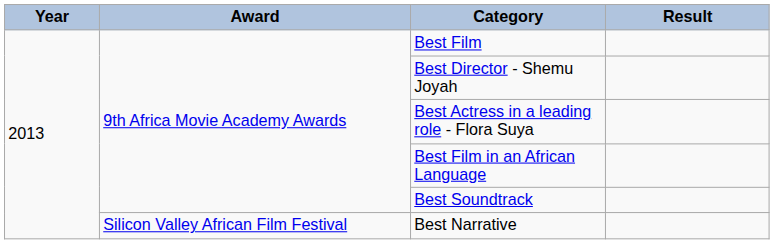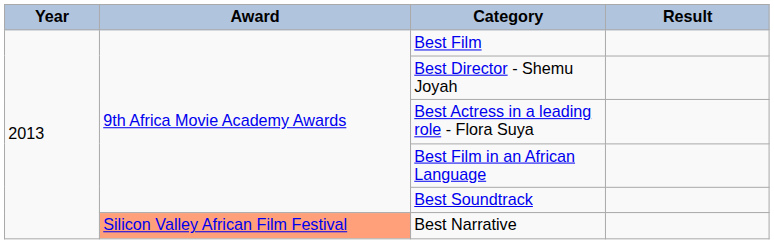(225, 225) no background -> (225, 225) lightsalmon background
